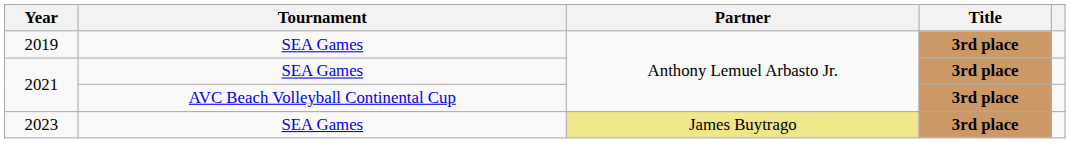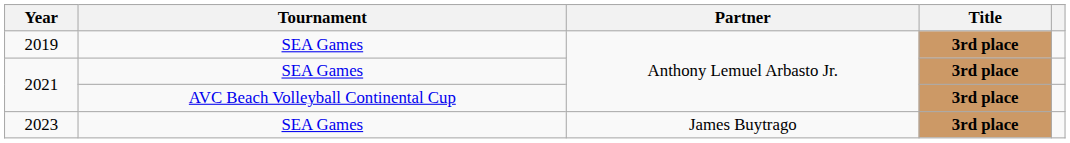(743, 124) khaki background -> (743, 124) no background
